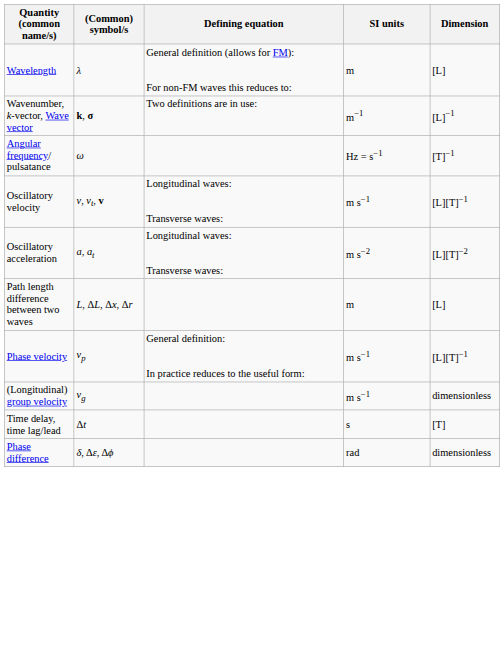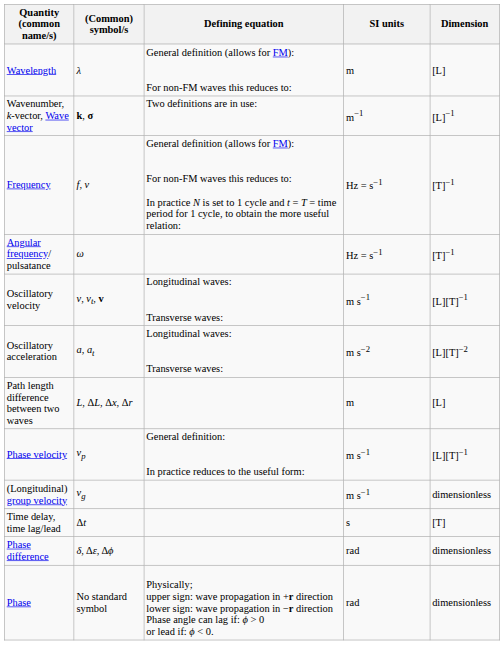+ row: (29, 185)
+ row: (19, 602)
